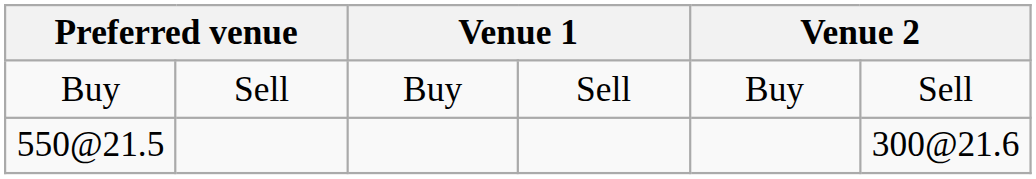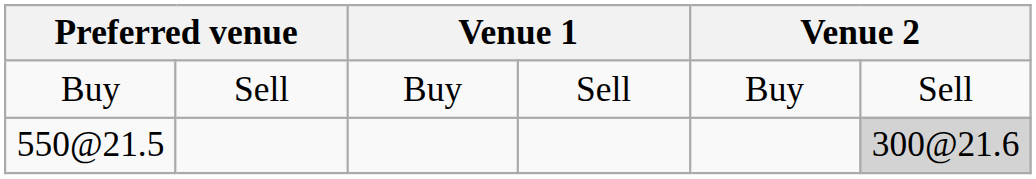(946, 144) no background -> (946, 144) lightgrey background
